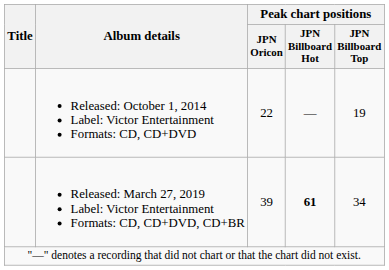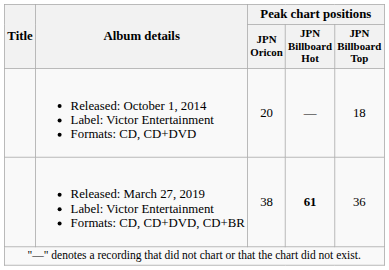(267, 112) 22 -> (267, 112) 20
(359, 112) 19 -> (359, 112) 18
(267, 202) 39 -> (267, 202) 38
(359, 202) 34 -> (359, 202) 36
